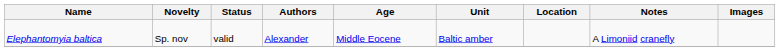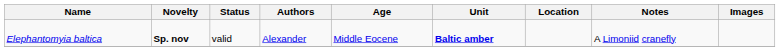(171, 38) normal -> (171, 38) bold
(466, 38) normal -> (464, 38) bold
